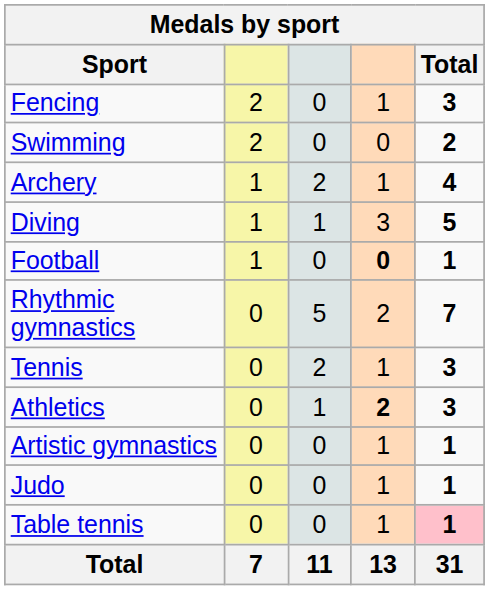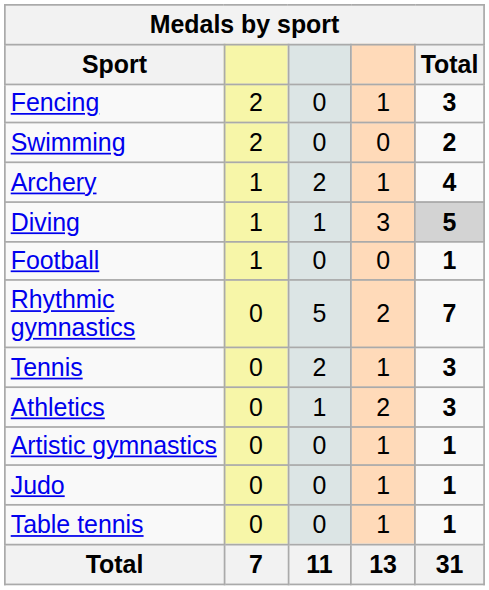(450, 222) no background -> (450, 222) lightgrey background
(383, 261) bold -> (383, 261) normal
(383, 407) bold -> (383, 407) normal
(450, 525) pink background -> (450, 525) no background
